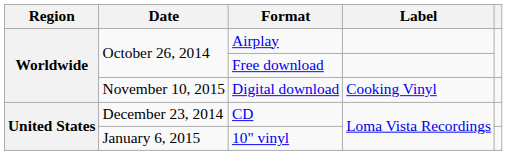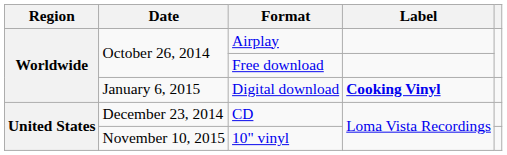(164, 89) November 10, 2015 -> (151, 89) January 6, 2015
(392, 89) normal -> (393, 89) bold
(151, 138) January 6, 2015 -> (164, 138) November 10, 2015
